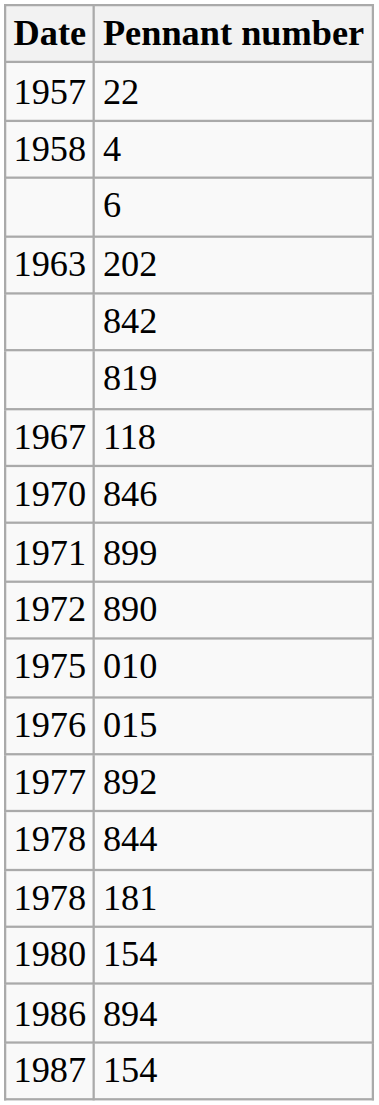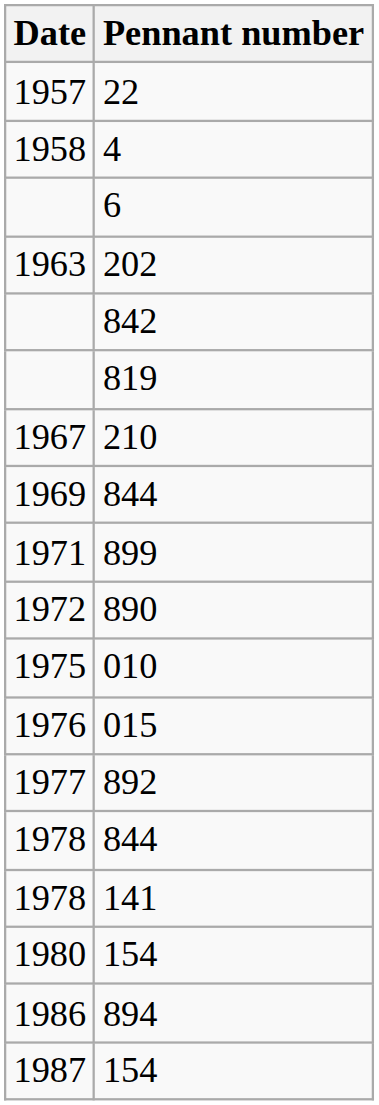(129, 436) 118 -> (130, 436) 210
(50, 494) 1970 -> (50, 494) 1969
(130, 494) 846 -> (130, 494) 844
(130, 897) 181 -> (130, 897) 141
